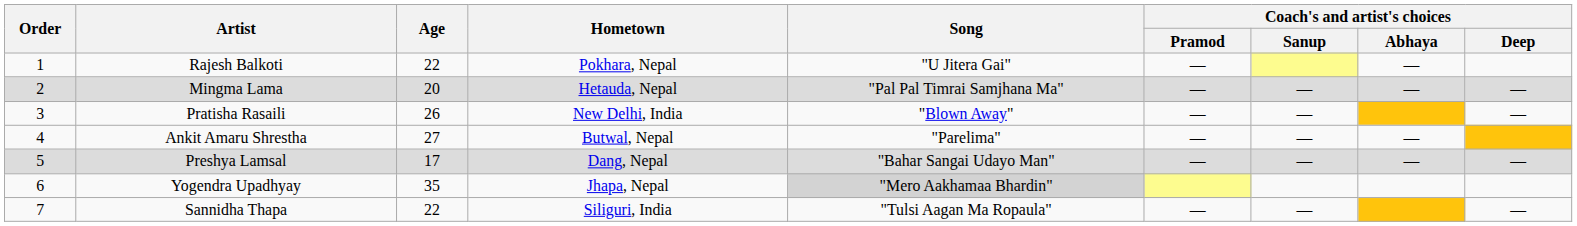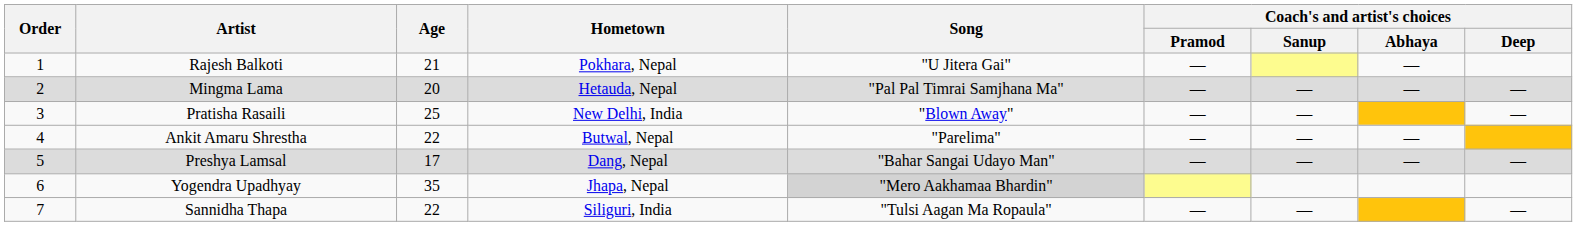(432, 65) 22 -> (432, 65) 21
(432, 113) 26 -> (432, 113) 25
(432, 137) 27 -> (432, 137) 22
